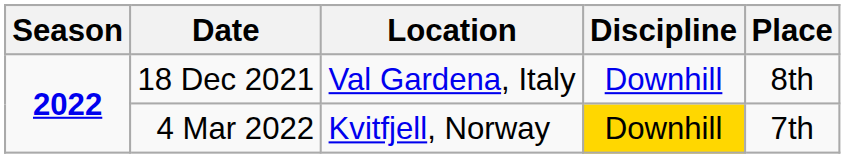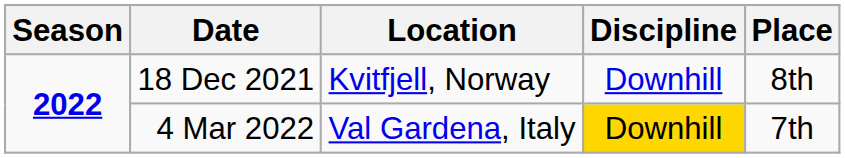(452, 79) Val Gardena, Italy -> (439, 79) Kvitfjell, Norway
(439, 129) Kvitfjell, Norway -> (452, 129) Val Gardena, Italy
